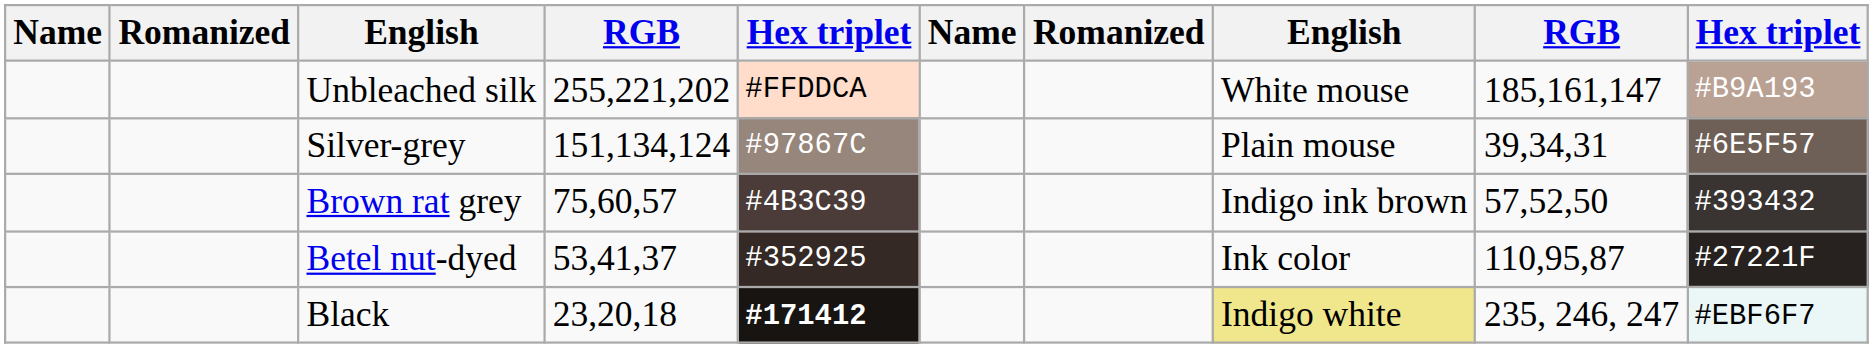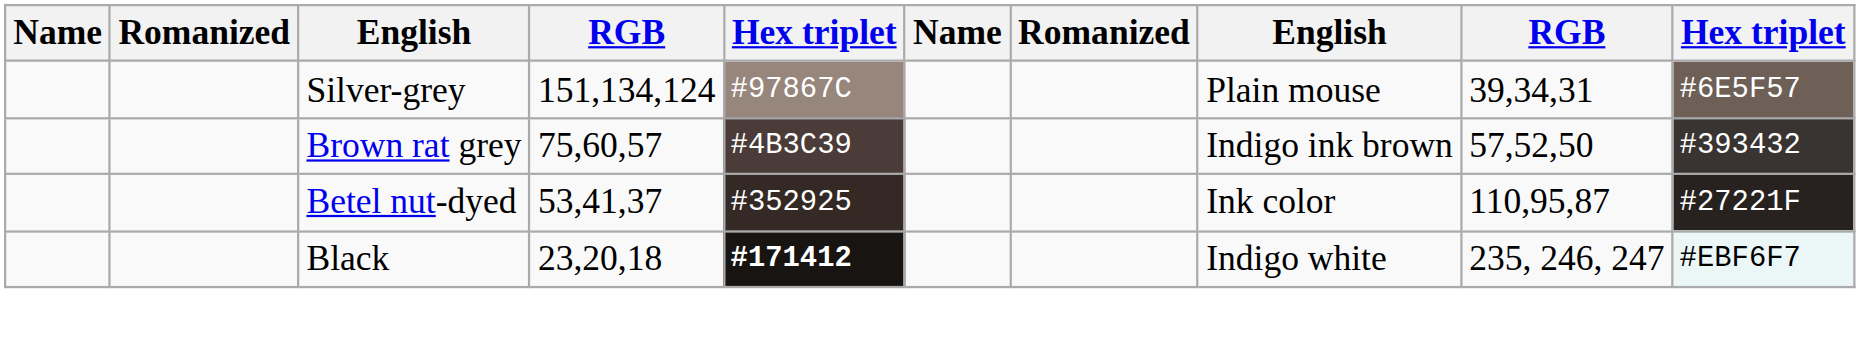- row: (421, 88)
(1311, 314) khaki background -> (1296, 257) no background
